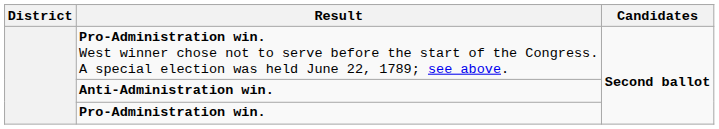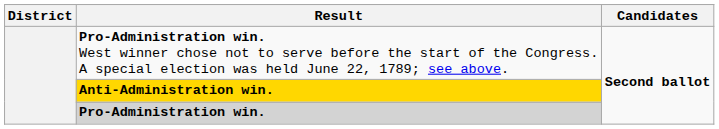(176, 91) no background -> (176, 91) gold background
(172, 113) no background -> (172, 113) lightgrey background
